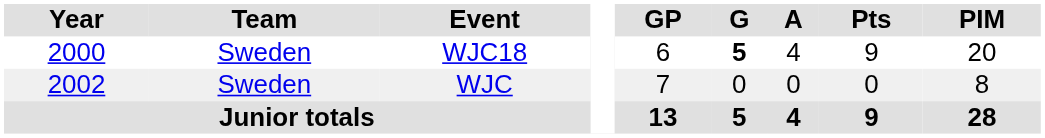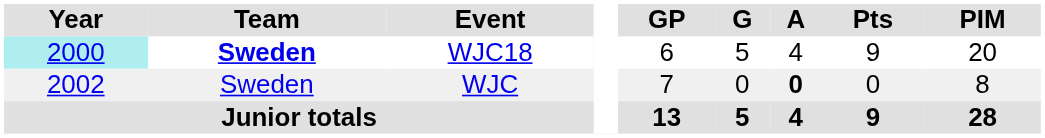(76, 52) no background -> (76, 52) paleturquoise background
(264, 52) normal -> (267, 52) bold
(739, 52) bold -> (742, 52) normal
(793, 84) normal -> (796, 84) bold
